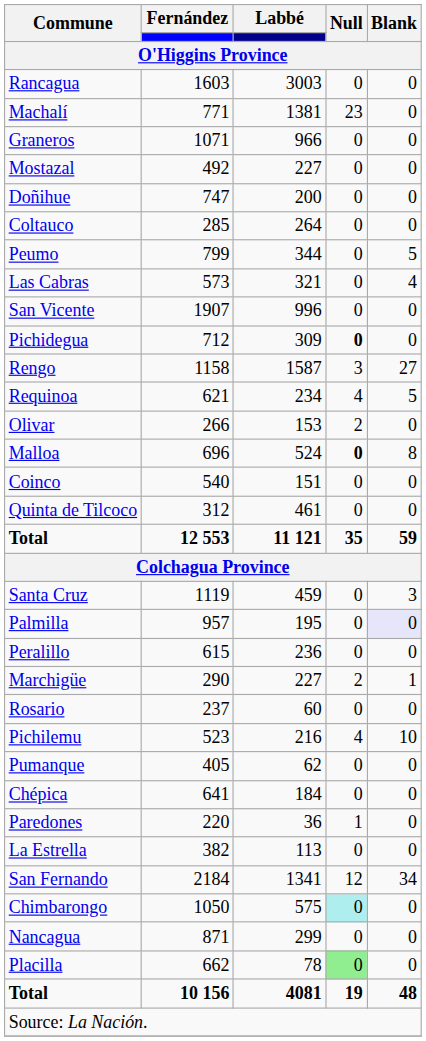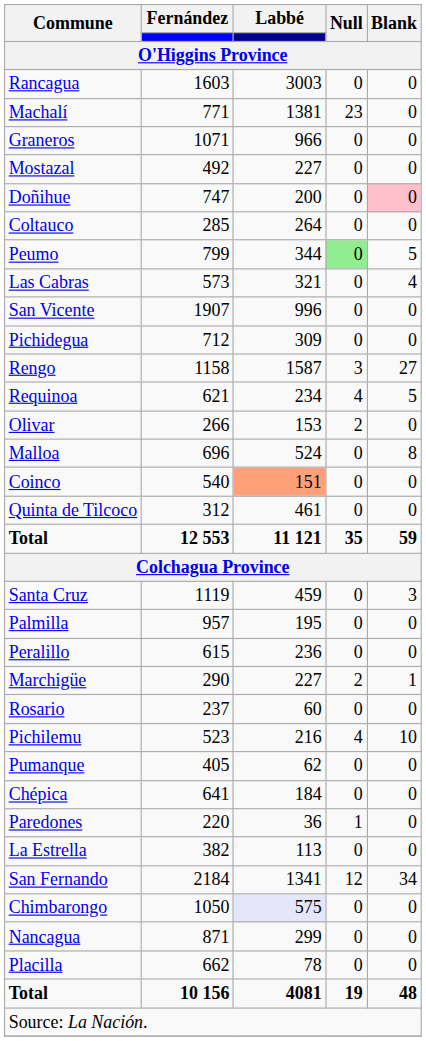(412, 197) no background -> (412, 197) pink background
(358, 254) no background -> (358, 254) lightgreen background
(358, 339) bold -> (358, 339) normal
(358, 453) bold -> (358, 453) normal
(308, 481) no background -> (308, 481) lightsalmon background
(412, 623) lavender background -> (412, 623) no background
(308, 907) no background -> (308, 907) lavender background
(358, 907) paleturquoise background -> (358, 907) no background
(358, 964) lightgreen background -> (358, 964) no background
